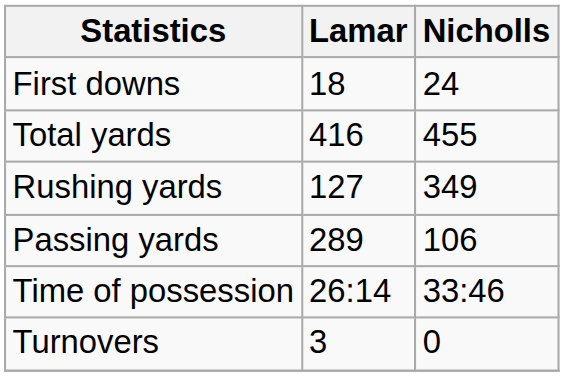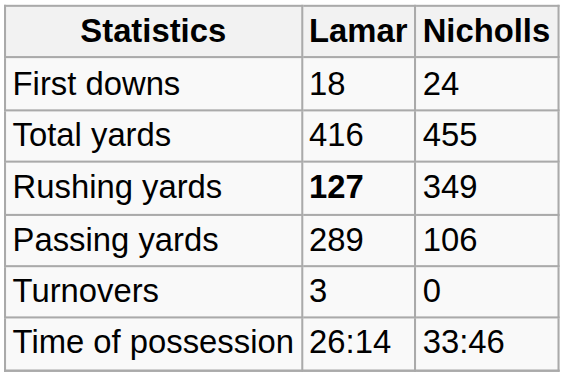(336, 187) normal -> (336, 187) bold
rows swapped: (86, 343) <-> (153, 291)
